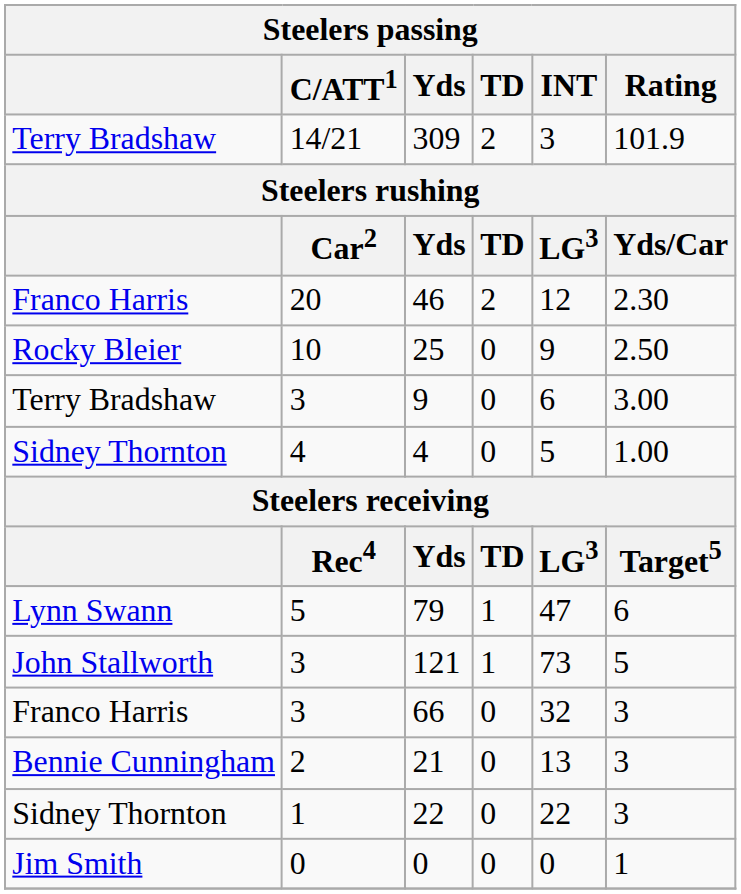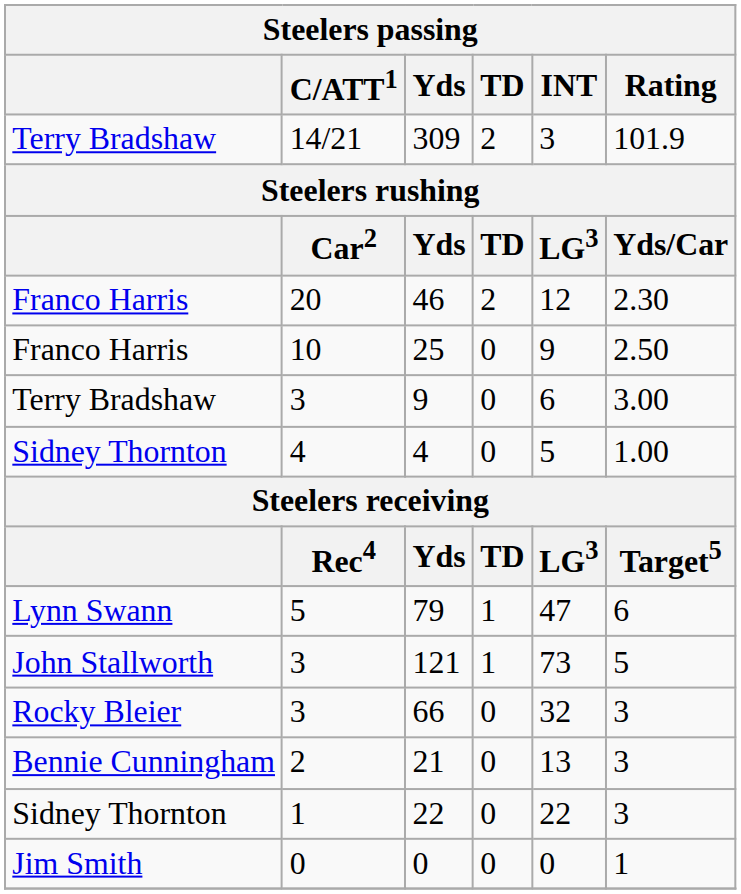(97, 349) Rocky Bleier -> (100, 349) Franco Harris
(100, 712) Franco Harris -> (97, 712) Rocky Bleier
